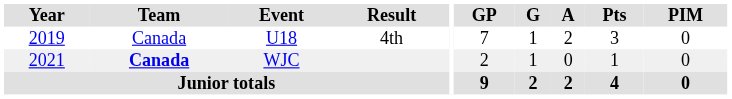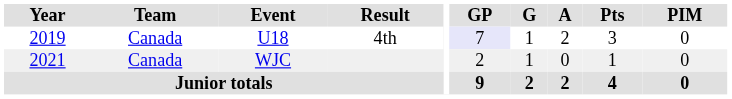(484, 37) no background -> (480, 37) lavender background
(159, 60) bold -> (155, 60) normal
